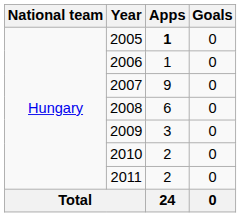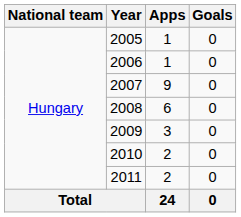(167, 39) bold -> (167, 39) normal
